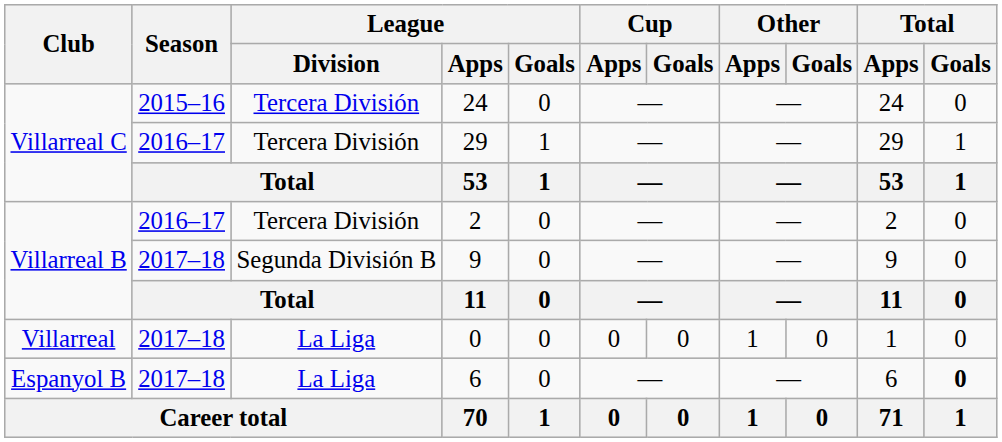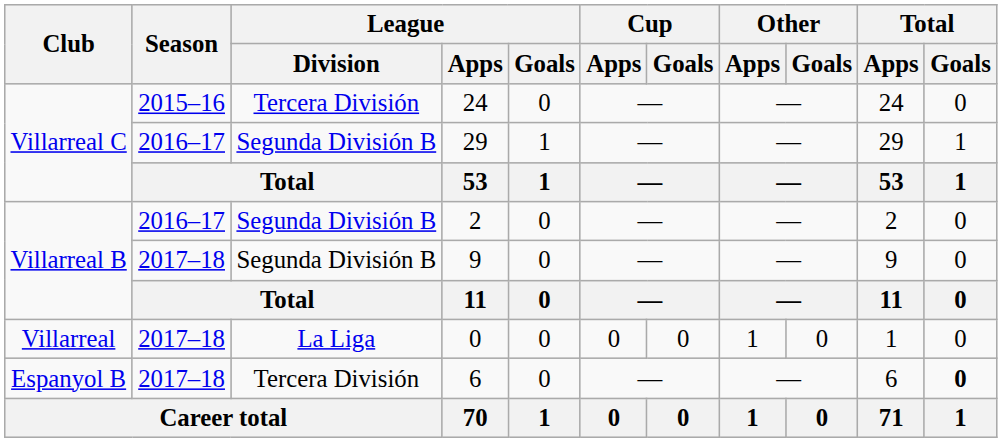(336, 142) Tercera División -> (336, 142) Segunda División B
(336, 220) Tercera División -> (336, 220) Segunda División B
(336, 378) La Liga -> (336, 378) Tercera División
